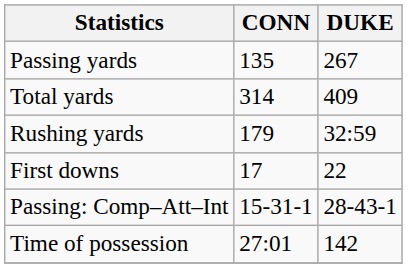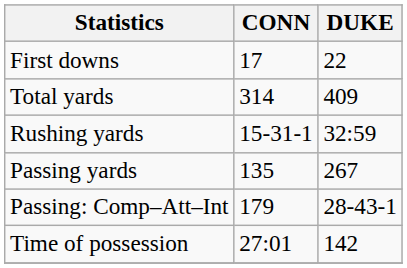rows swapped: (65, 170) <-> (74, 59)
(257, 133) 179 -> (276, 133) 15-31-1
(276, 207) 15-31-1 -> (257, 207) 179
